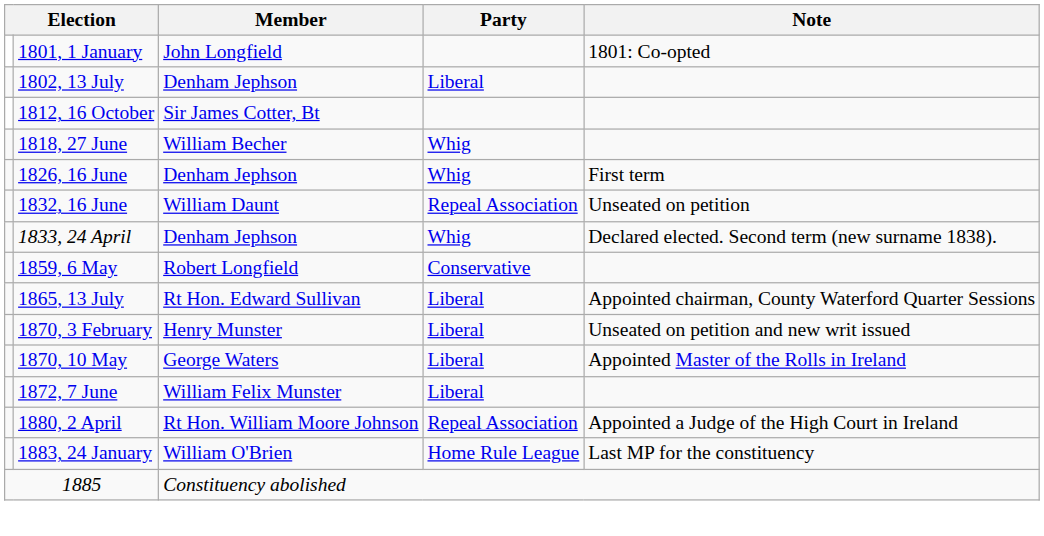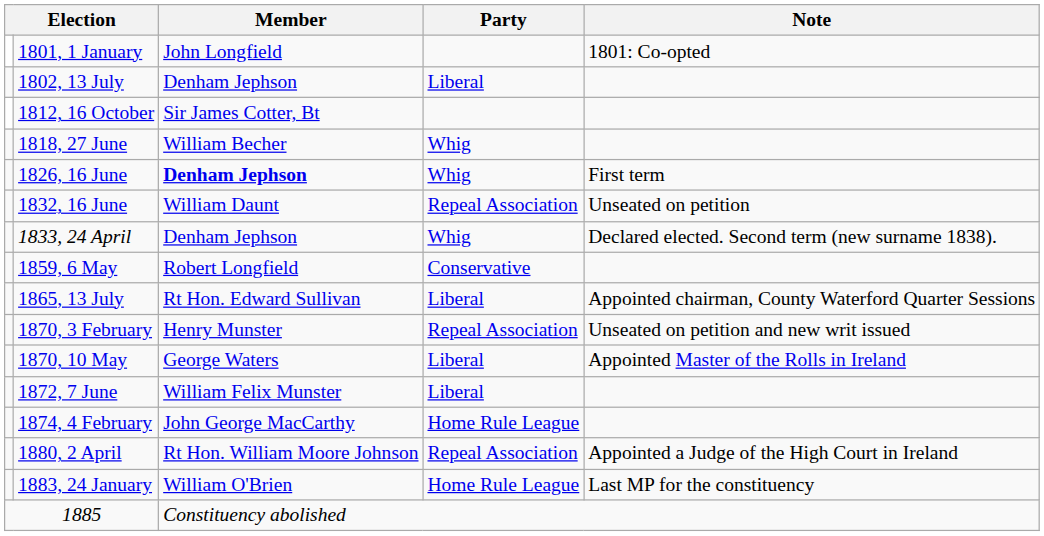(230, 174) normal -> (235, 174) bold
(456, 329) Liberal -> (503, 329) Repeal Association
+ row: (85, 422)
